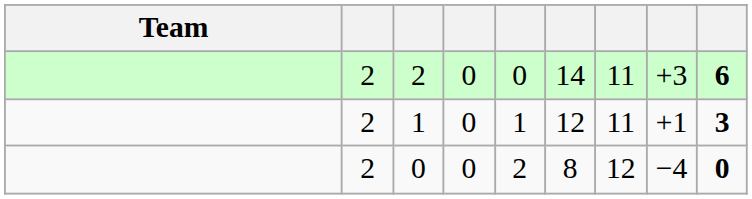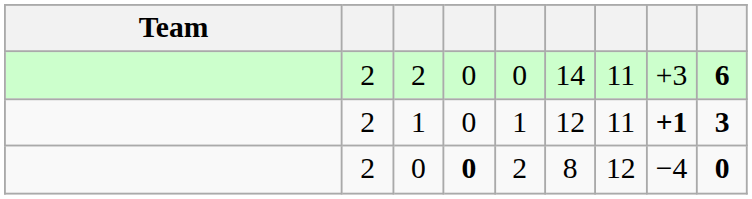(672, 121) normal -> (672, 121) bold
(469, 168) normal -> (469, 168) bold
